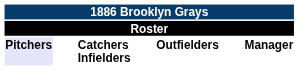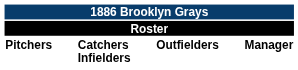(29, 45) lavender background -> (29, 45) no background
